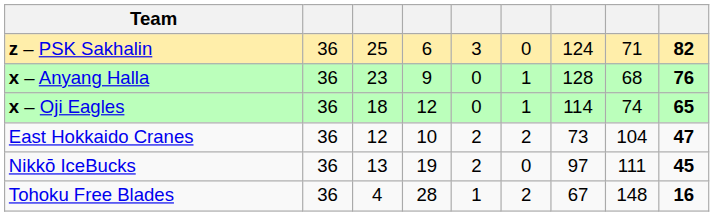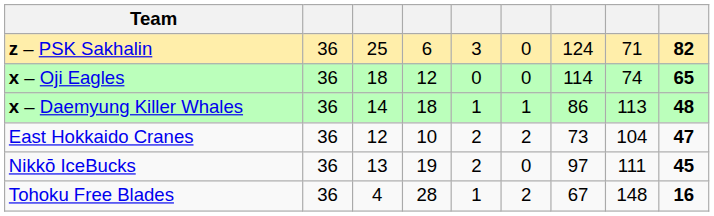- row: (79, 78)
(526, 107) 1 -> (526, 78) 0
+ row: (126, 107)
